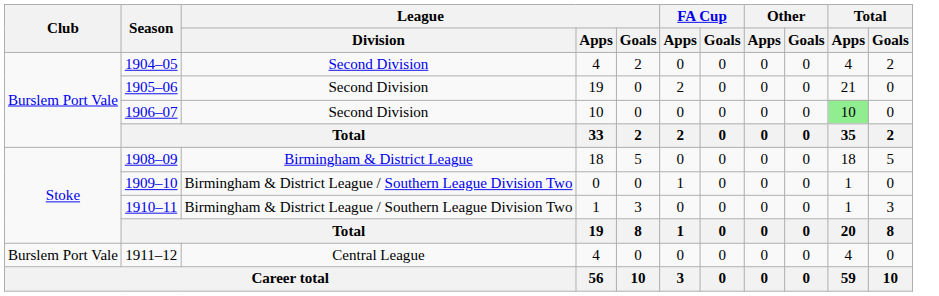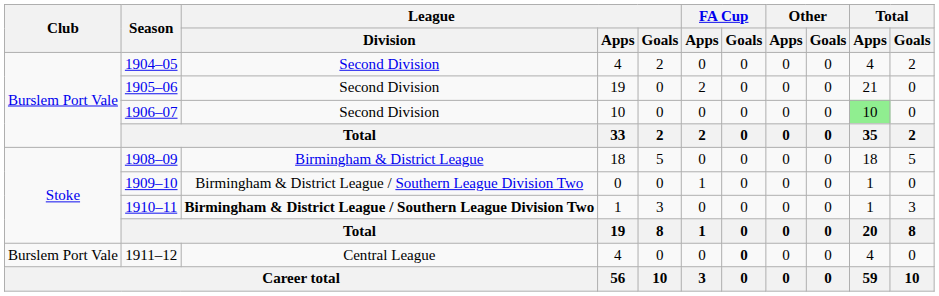(378, 207) normal -> (389, 207) bold
(722, 254) normal -> (744, 254) bold
